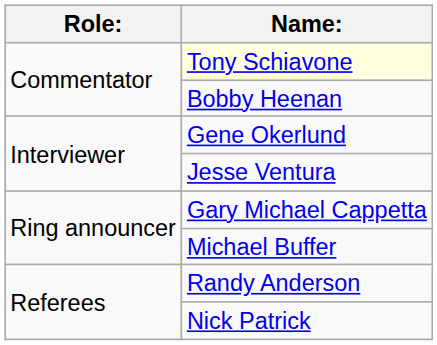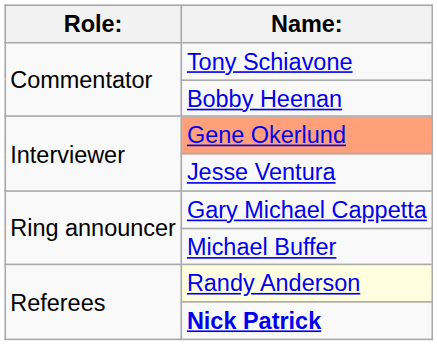(270, 61) lightyellow background -> (270, 61) no background
(266, 135) no background -> (266, 135) lightsalmon background
(274, 284) no background -> (274, 284) lightyellow background
(249, 321) normal -> (254, 321) bold
